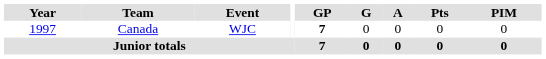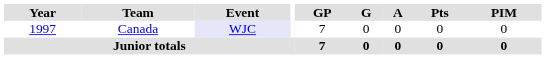(242, 29) no background -> (242, 29) lavender background
(322, 29) bold -> (322, 29) normal
